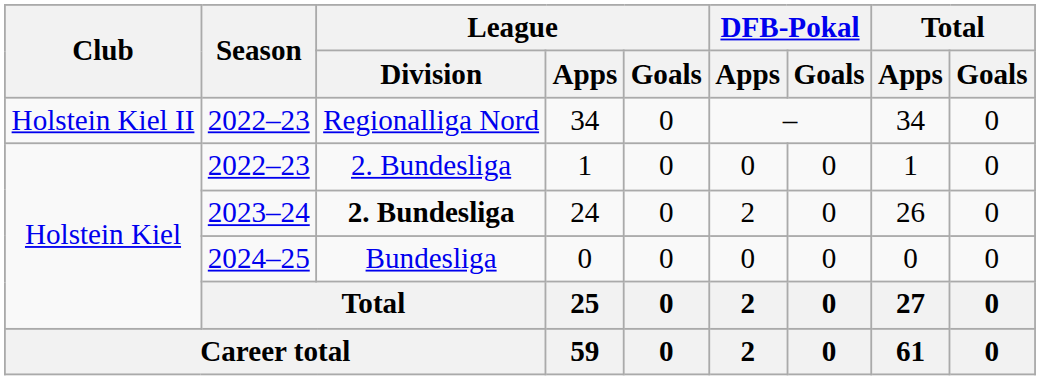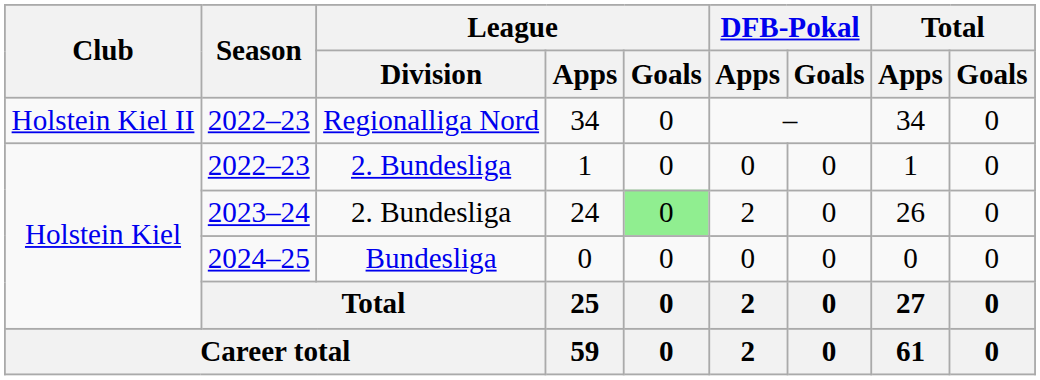(431, 212) bold -> (431, 212) normal
(666, 212) no background -> (666, 212) lightgreen background
